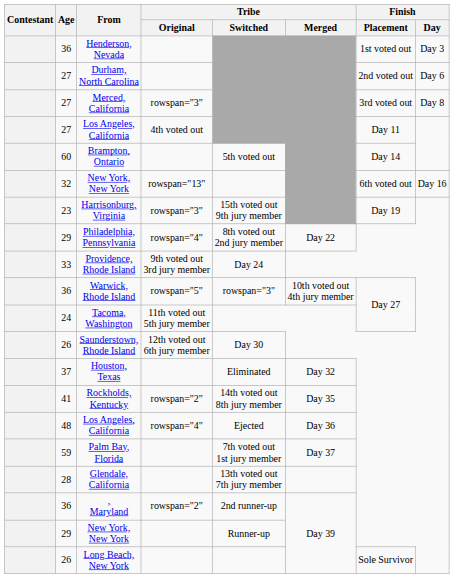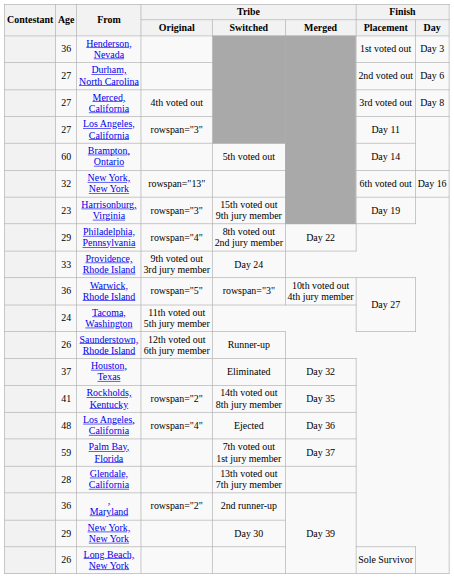(177, 103) rowspan="3" -> (177, 103) 4th voted out
(177, 130) 4th voted out -> (177, 130) rowspan="3"
(249, 345) Day 30 -> (249, 345) Runner-up
(249, 533) Runner-up -> (249, 533) Day 30
